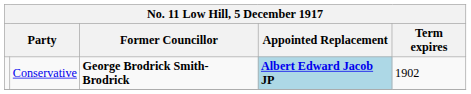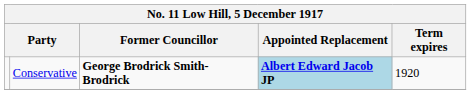(407, 73) 1902 -> (407, 73) 1920
